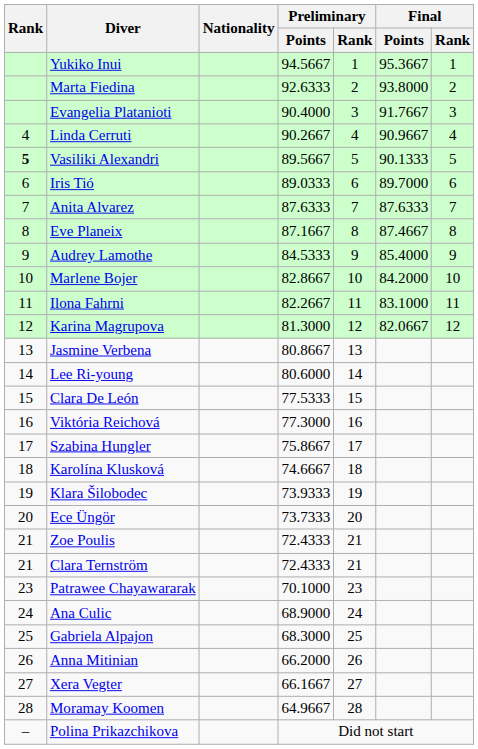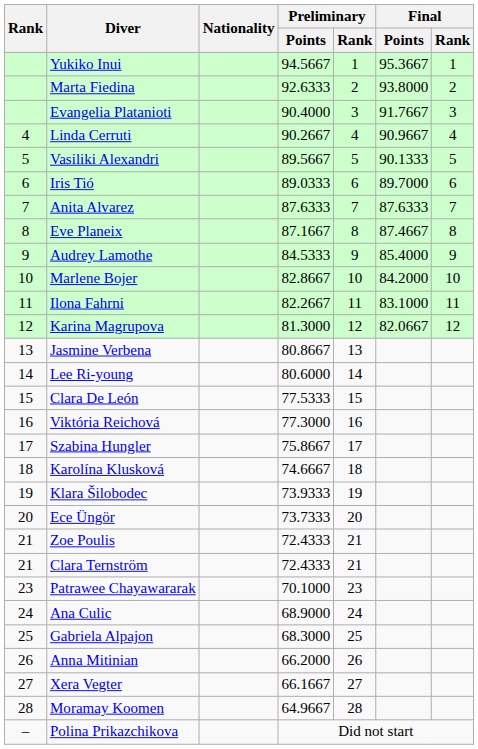(25, 159) bold -> (25, 159) normal
